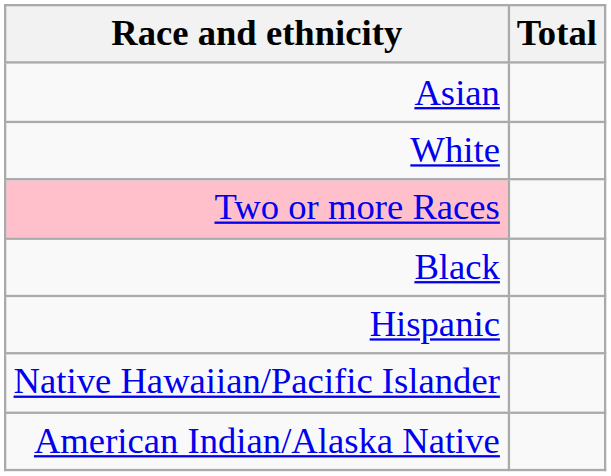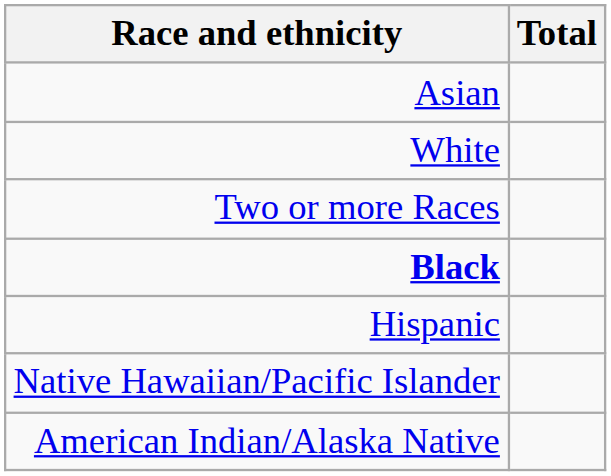(357, 207) pink background -> (357, 207) no background
(457, 265) normal -> (455, 265) bold
